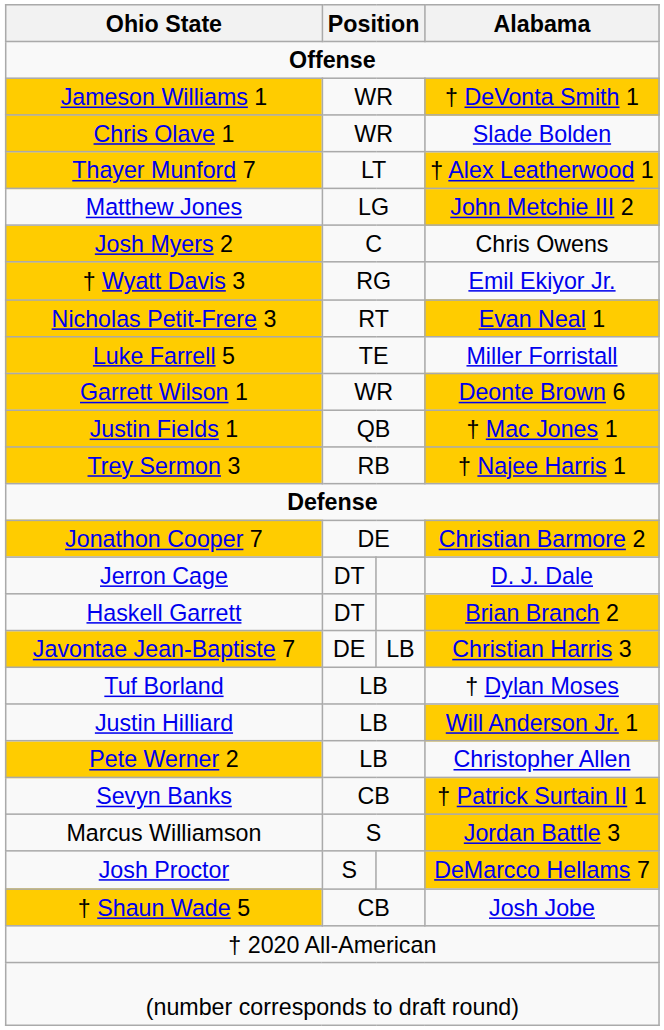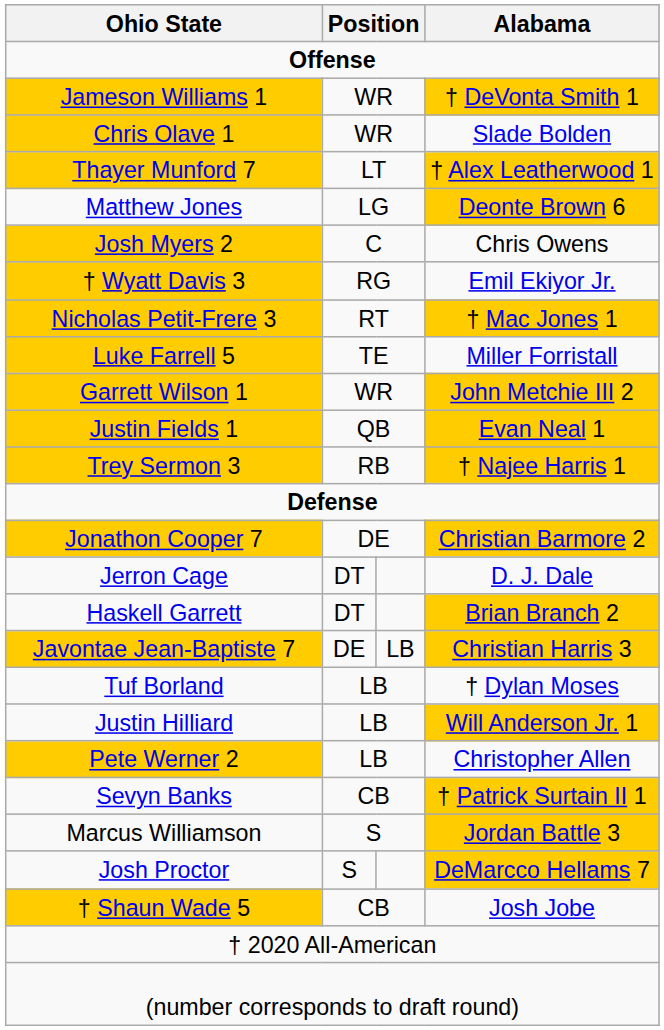(542, 207) John Metchie III 2 -> (542, 207) Deonte Brown 6
(542, 318) Evan Neal 1 -> (542, 318) † Mac Jones 1
(542, 392) Deonte Brown 6 -> (542, 392) John Metchie III 2
(542, 428) † Mac Jones 1 -> (542, 428) Evan Neal 1
